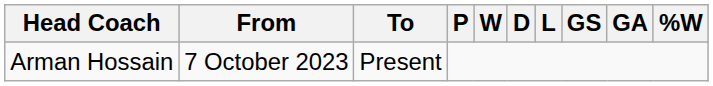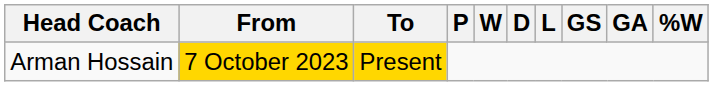(266, 61) no background -> (266, 61) gold background
(401, 61) no background -> (401, 61) gold background
